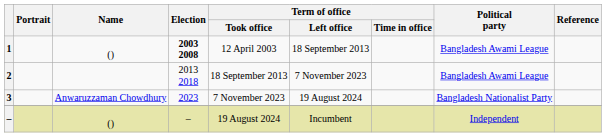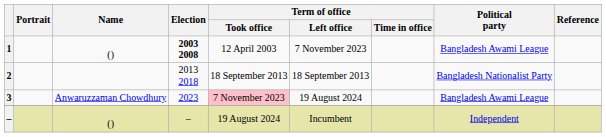(331, 49) 18 September 2013 -> (331, 49) 7 November 2023
(331, 76) 7 November 2023 -> (331, 76) 18 September 2013
(494, 76) Bangladesh Awami League -> (494, 76) Bangladesh Nationalist Party
(249, 97) no background -> (249, 97) pink background
(494, 97) Bangladesh Nationalist Party -> (494, 97) Bangladesh Awami League
